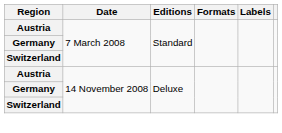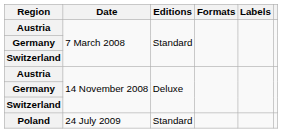+ row: (34, 120)
